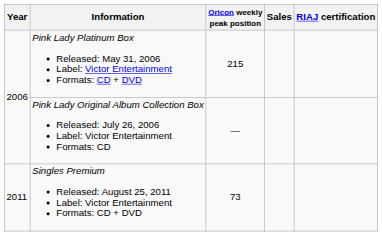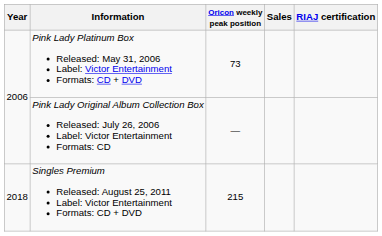(235, 63) 215 -> (235, 63) 73
(17, 197) 2011 -> (17, 197) 2018
(235, 197) 73 -> (235, 197) 215
